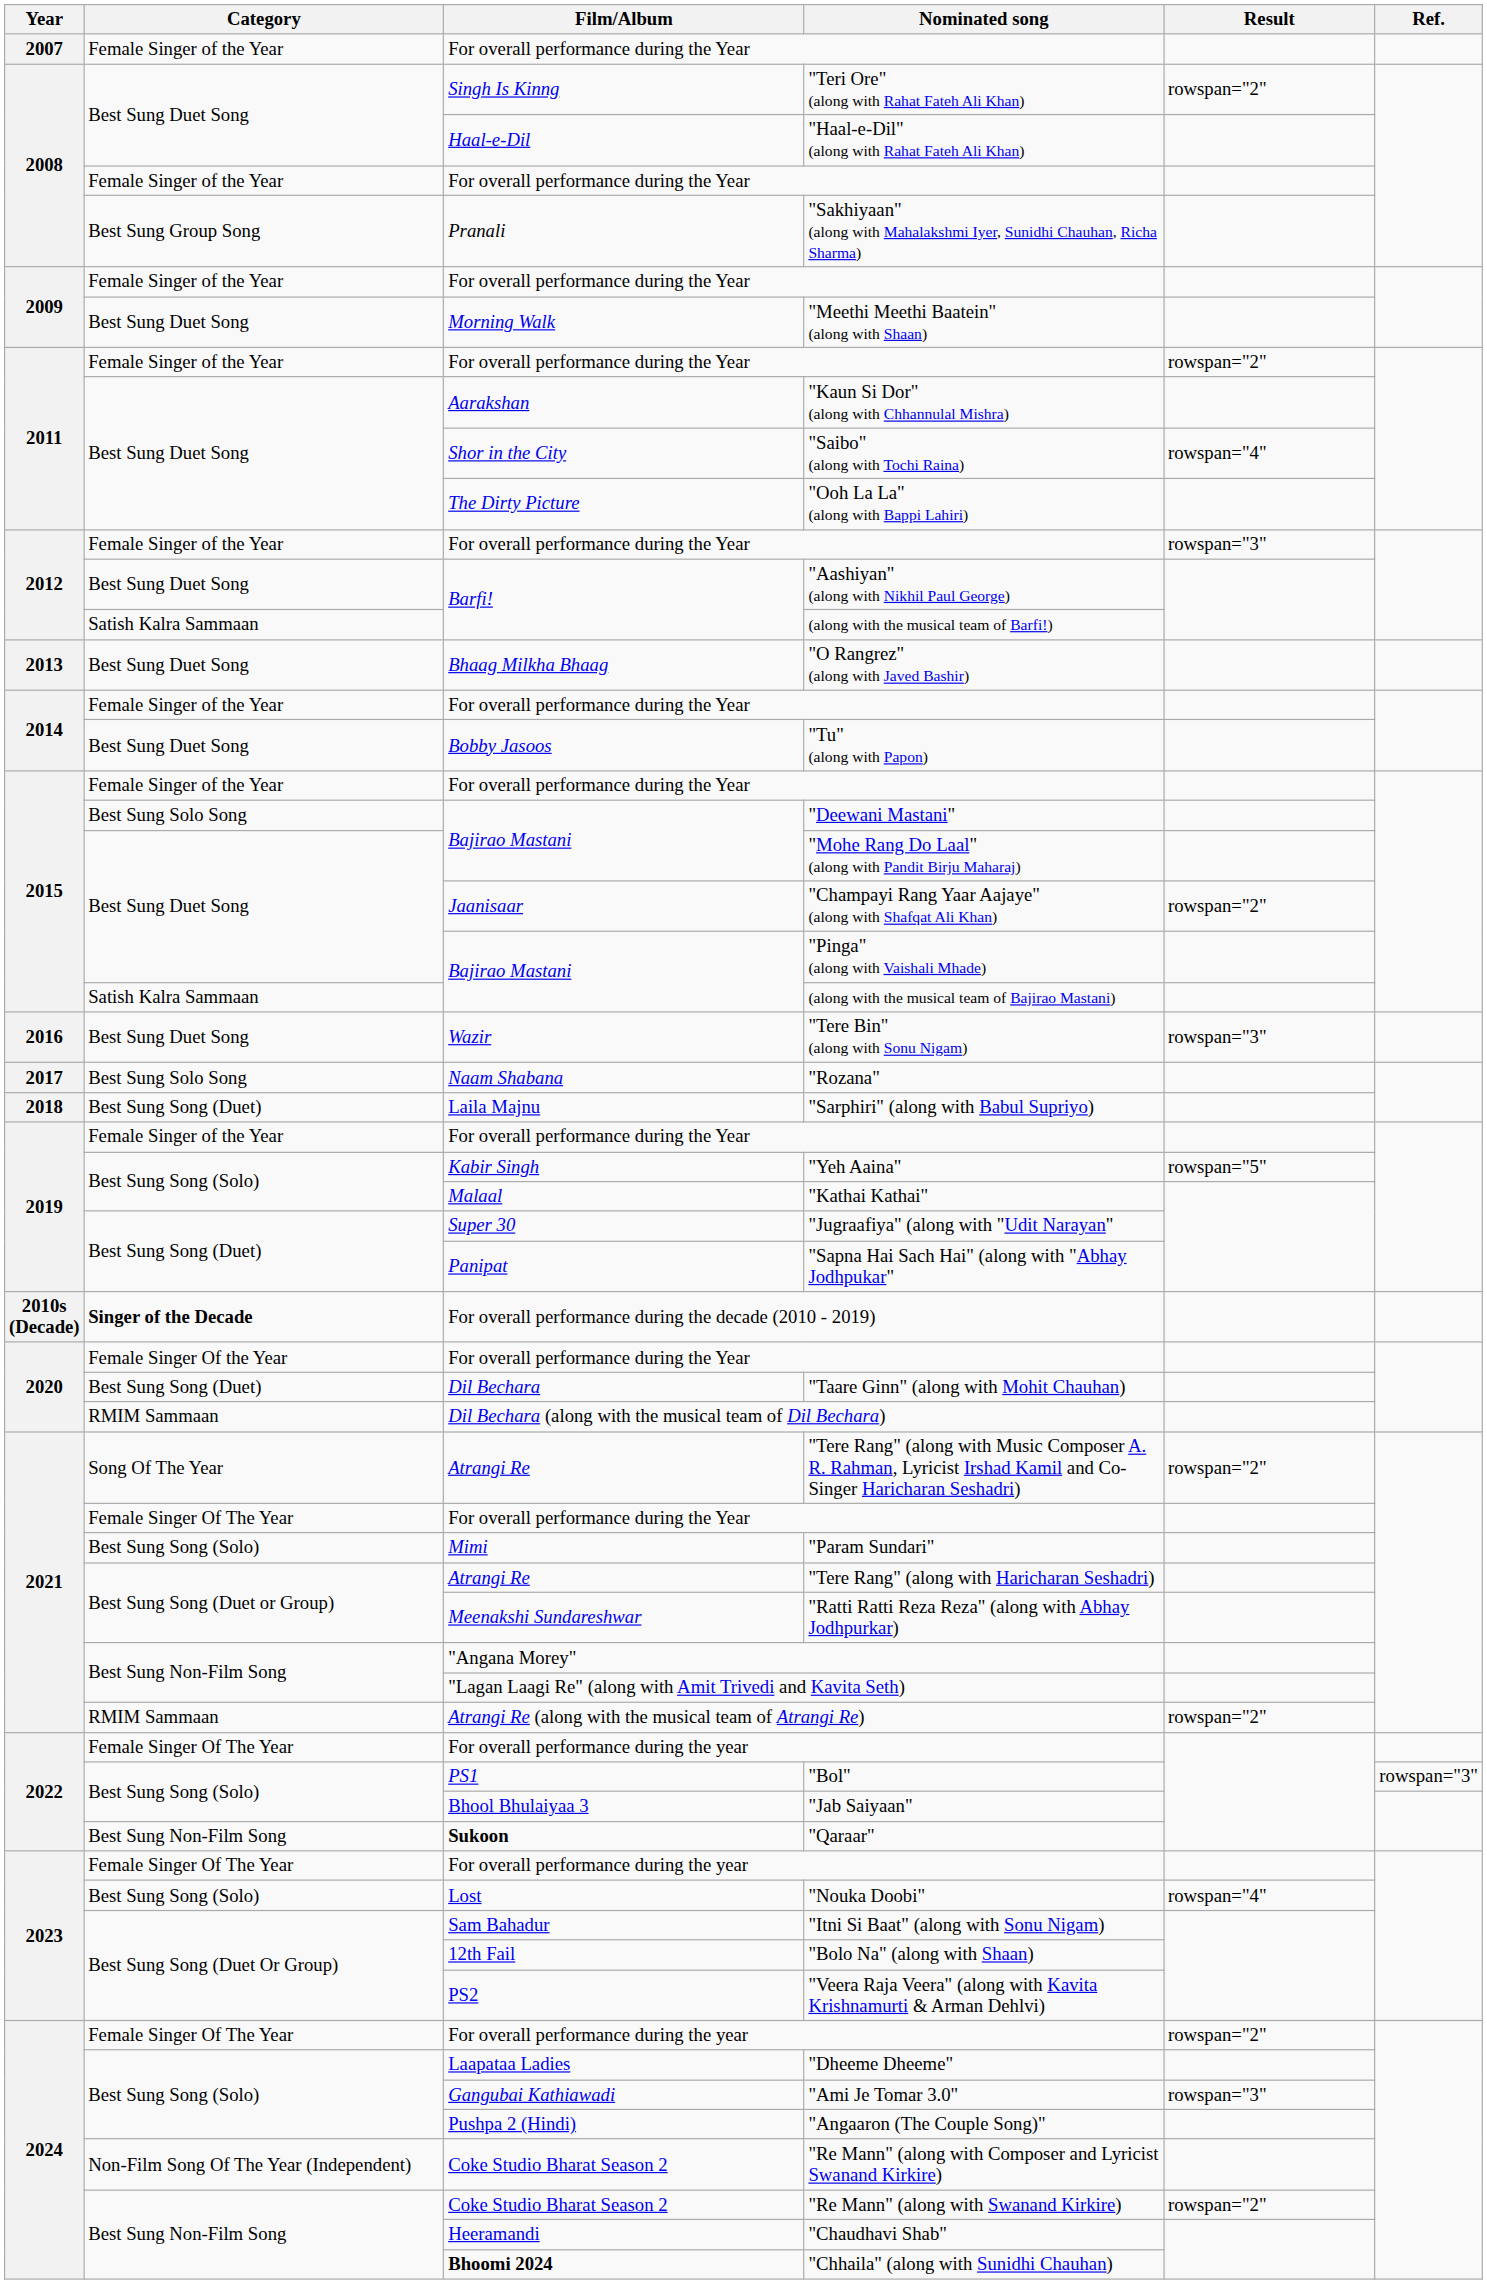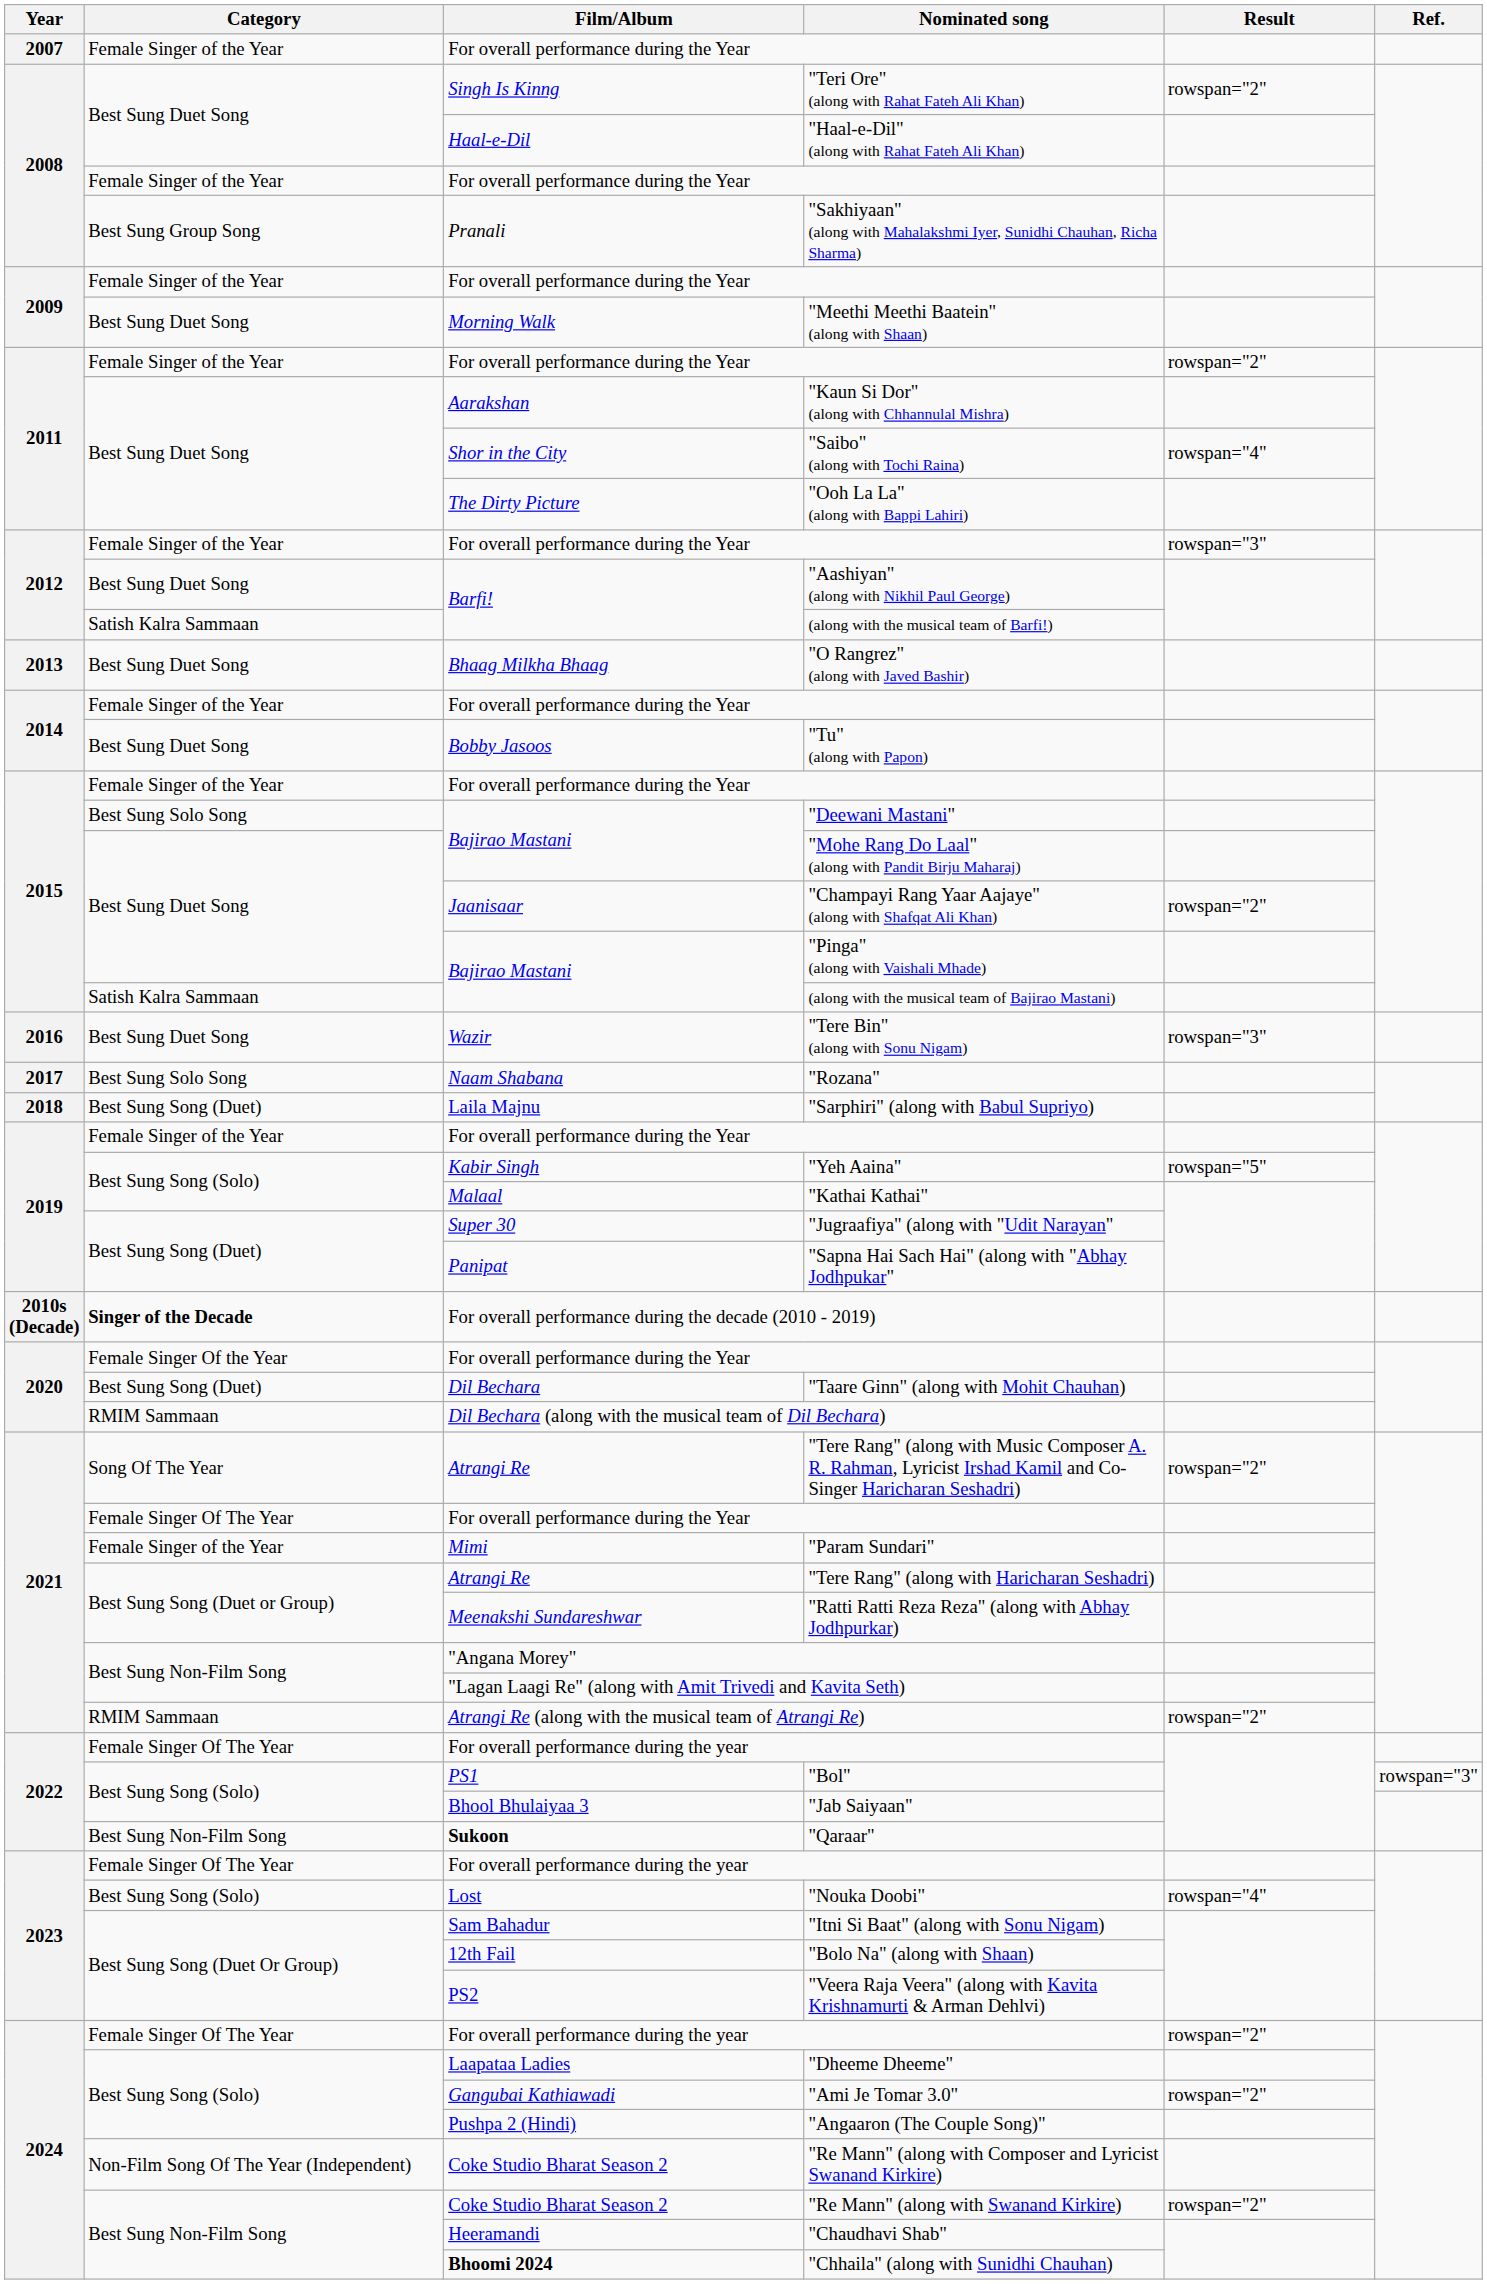(174, 1547) Best Sung Song (Solo) -> (186, 1547) Female Singer of the Year
(1217, 2094) rowspan="3" -> (1217, 2094) rowspan="2"
